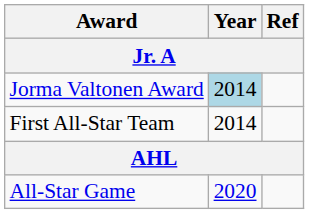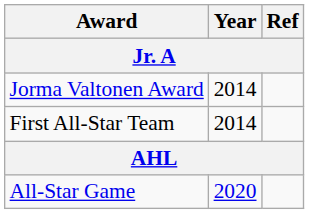(235, 89) lightblue background -> (235, 89) no background
